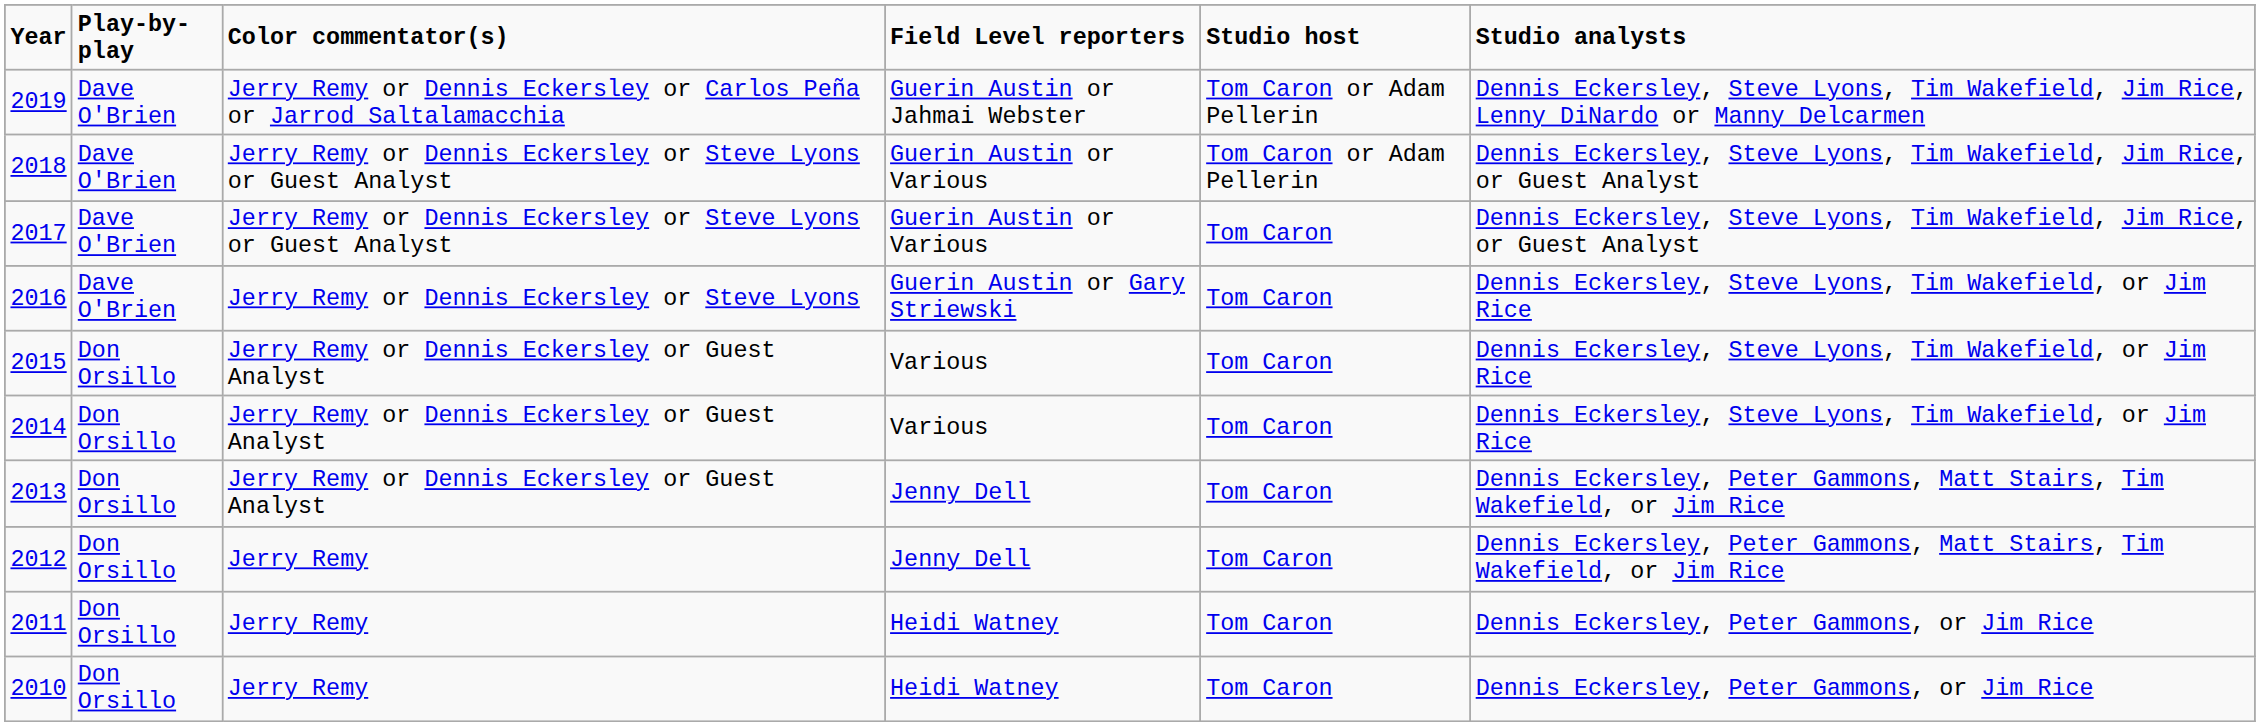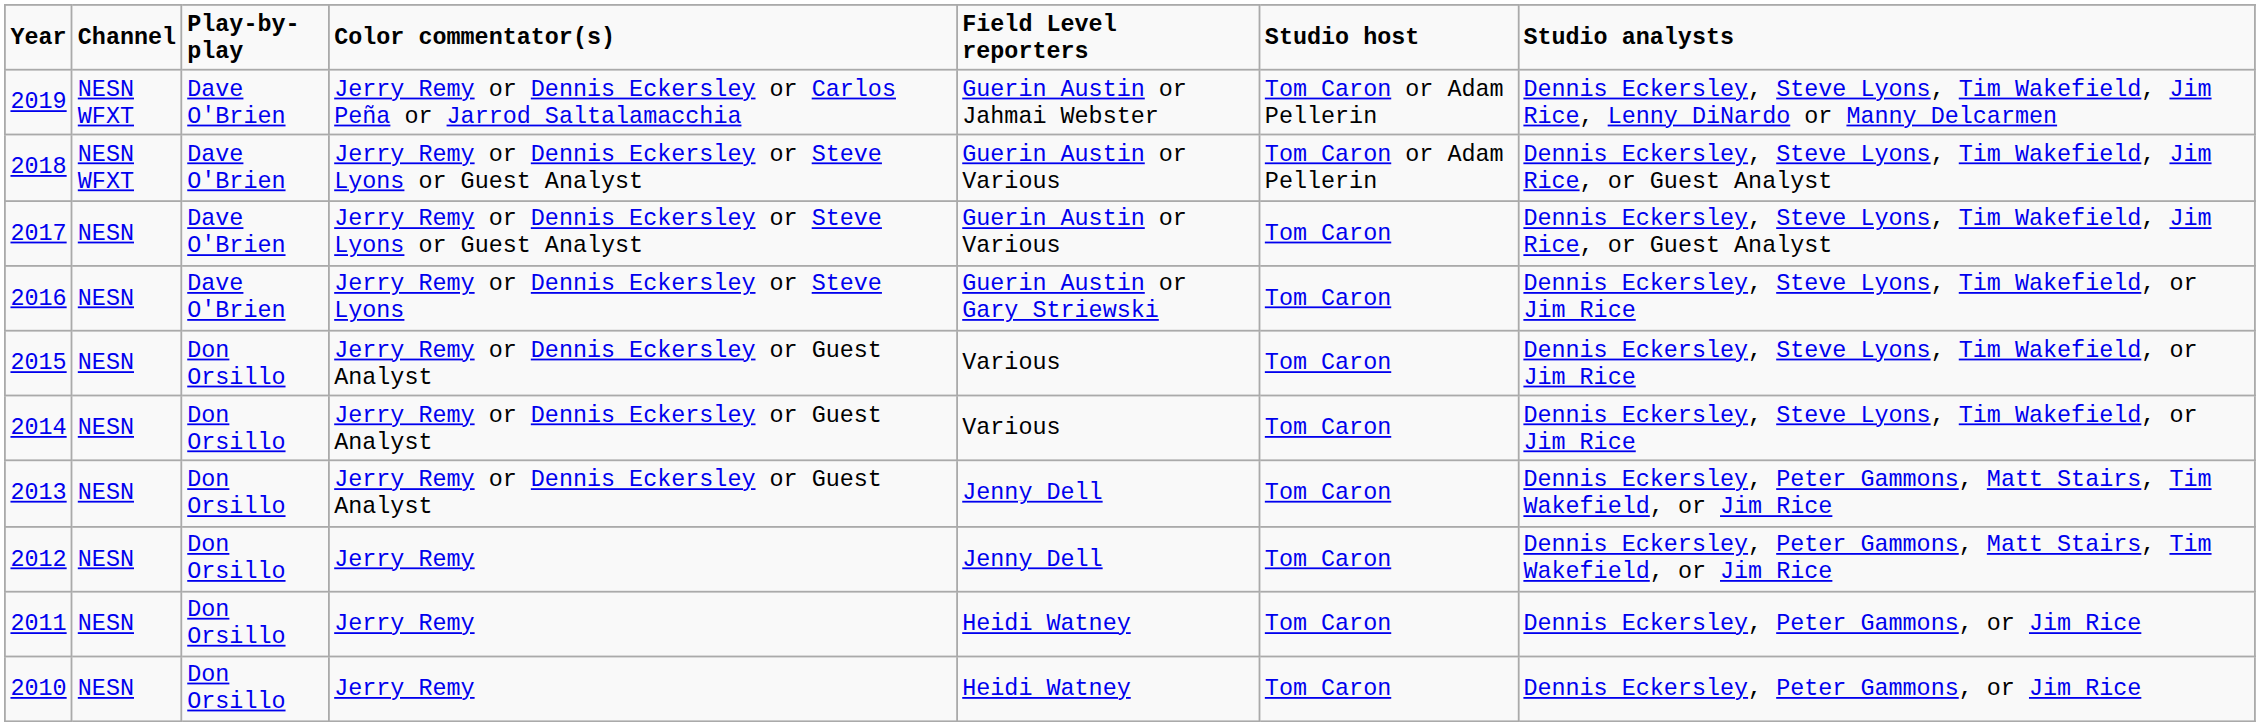+ column: (127, 37)
